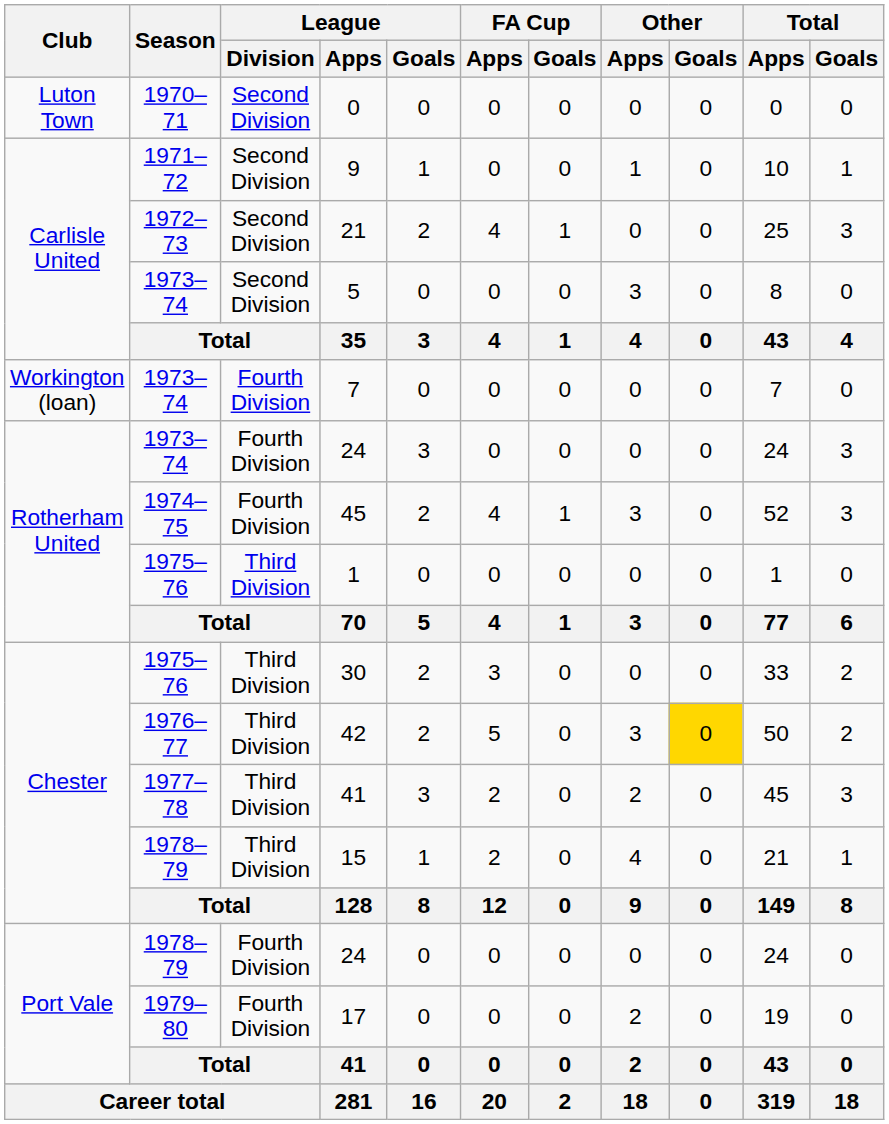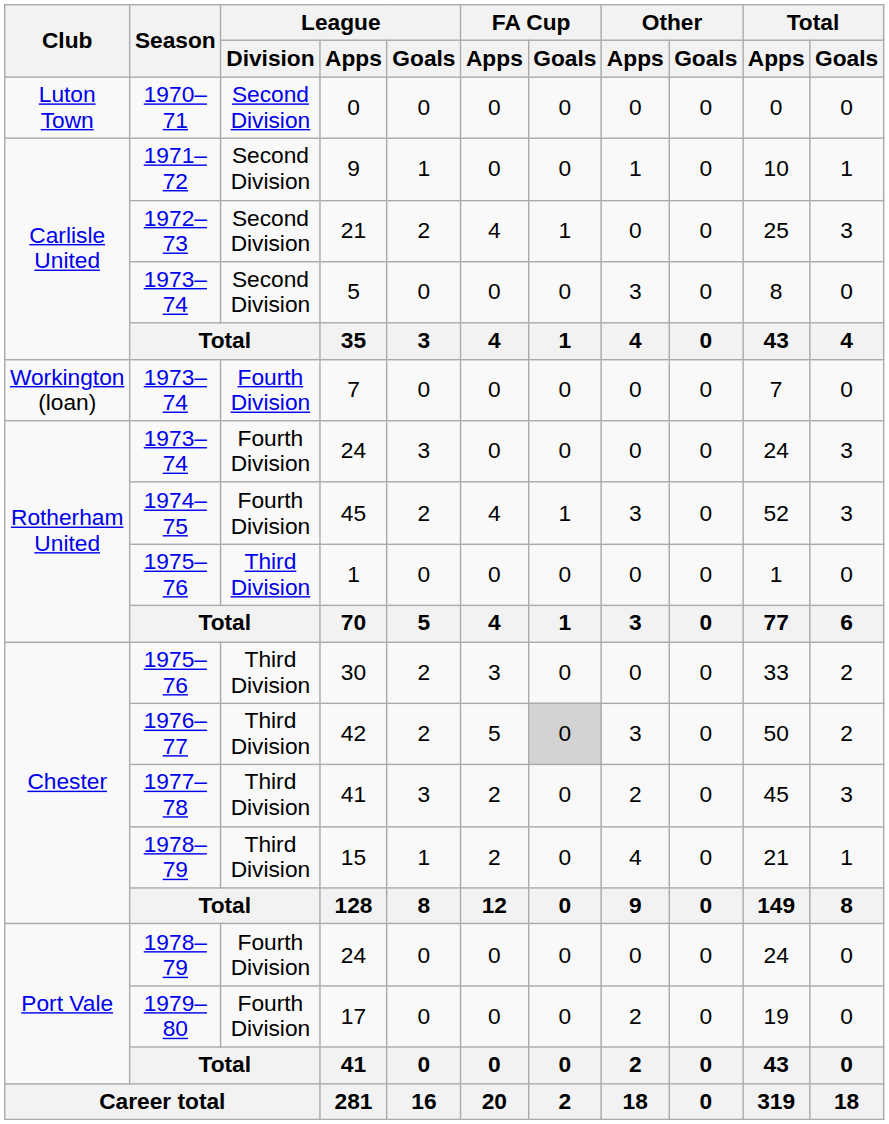(565, 733) no background -> (565, 733) lightgrey background
(706, 733) gold background -> (706, 733) no background
